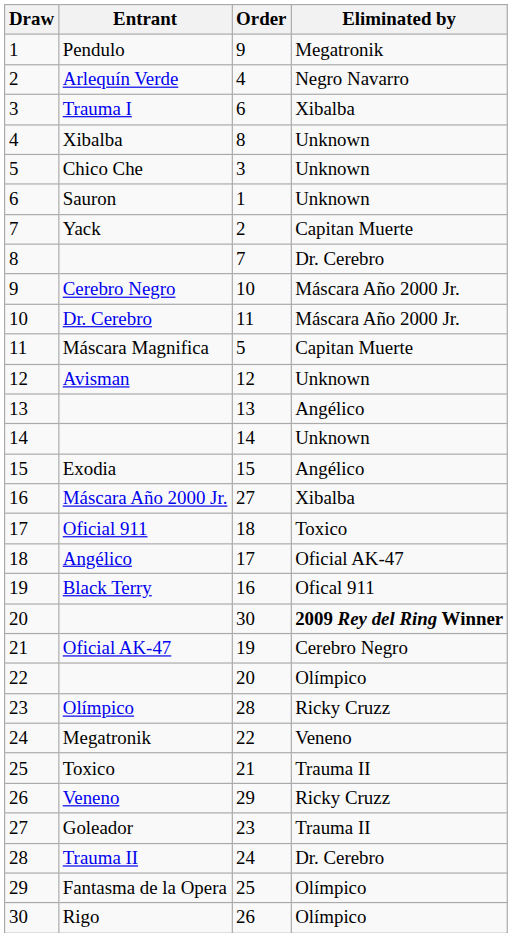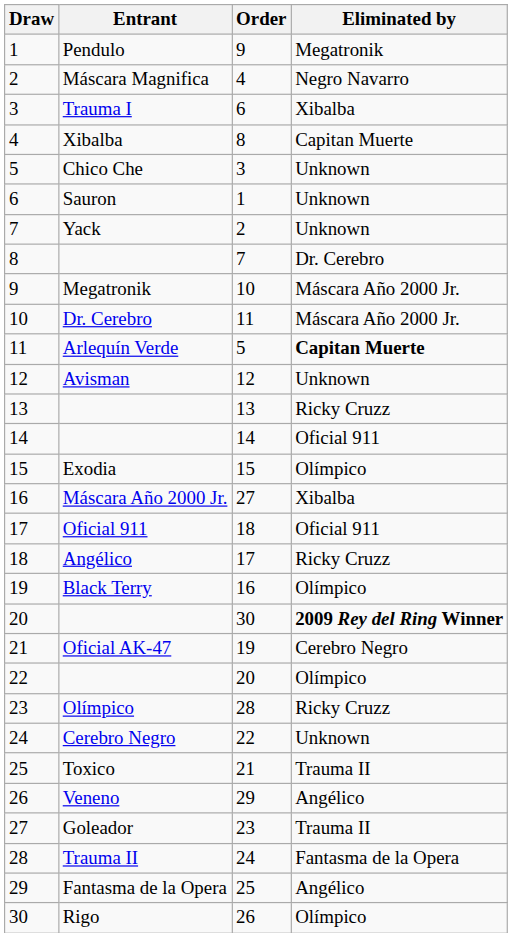(121, 79) Arlequín Verde -> (136, 79) Máscara Magnifica
(332, 139) Unknown -> (354, 139) Capitan Muerte
(354, 229) Capitan Muerte -> (332, 229) Unknown
(119, 288) Cerebro Negro -> (107, 288) Megatronik
(136, 348) Máscara Magnifica -> (121, 348) Arlequín Verde
(354, 348) normal -> (360, 348) bold
(330, 408) Angélico -> (343, 408) Ricky Cruzz
(332, 438) Unknown -> (338, 438) Oficial 911
(330, 468) Angélico -> (331, 468) Olímpico
(321, 528) Toxico -> (338, 528) Oficial 911
(349, 558) Oficial AK-47 -> (343, 558) Ricky Cruzz
(335, 588) Ofical 911 -> (331, 588) Olímpico
(107, 738) Megatronik -> (119, 738) Cerebro Negro
(323, 738) Veneno -> (332, 738) Unknown
(343, 797) Ricky Cruzz -> (330, 797) Angélico
(340, 857) Dr. Cerebro -> (377, 857) Fantasma de la Opera
(331, 887) Olímpico -> (330, 887) Angélico
